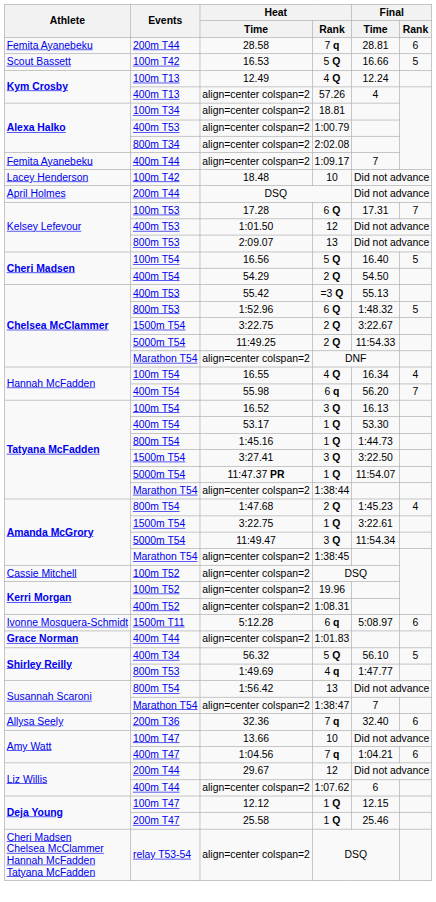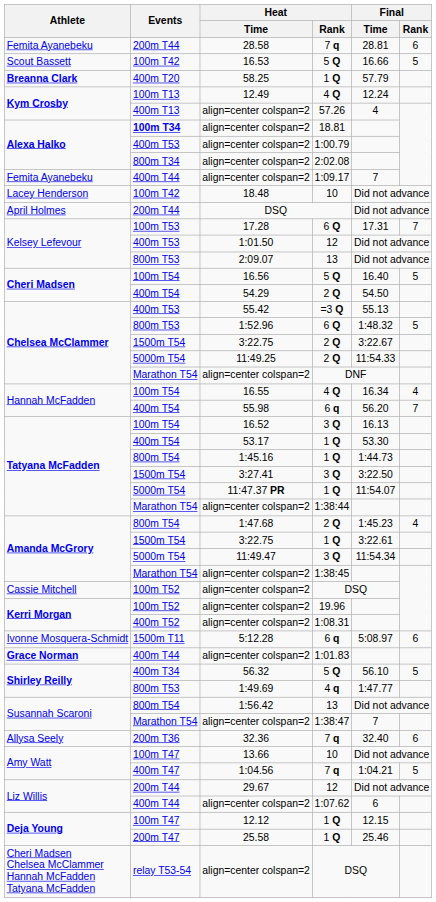+ row: (256, 78)
(156, 111) normal -> (157, 128) bold
(415, 754) 6 -> (415, 771) 5
